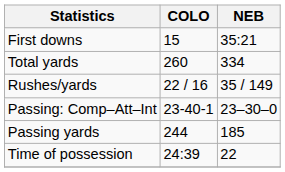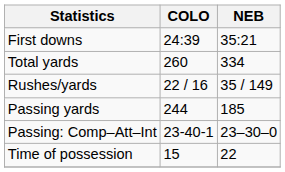(172, 39) 15 -> (182, 39) 24:39
rows swapped: (54, 132) <-> (82, 108)
(182, 155) 24:39 -> (172, 155) 15
